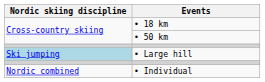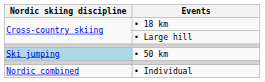(151, 37) • 50 km -> (163, 37) • Large hill
(163, 54) • Large hill -> (151, 54) • 50 km
